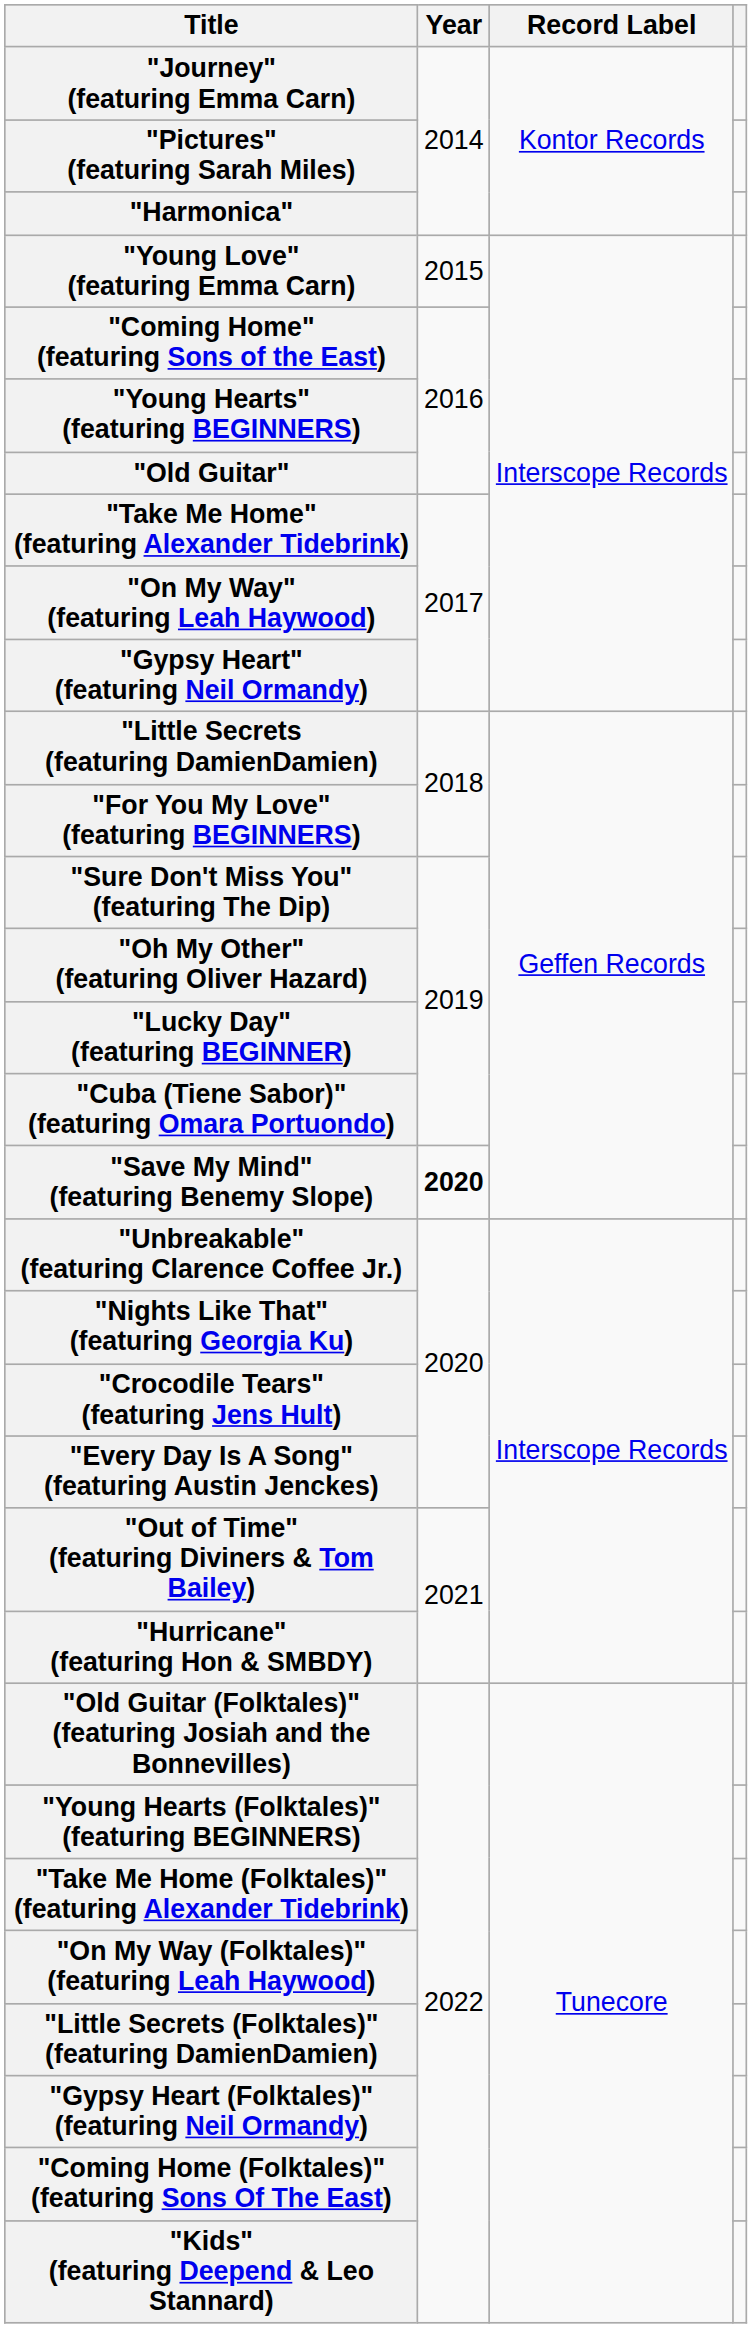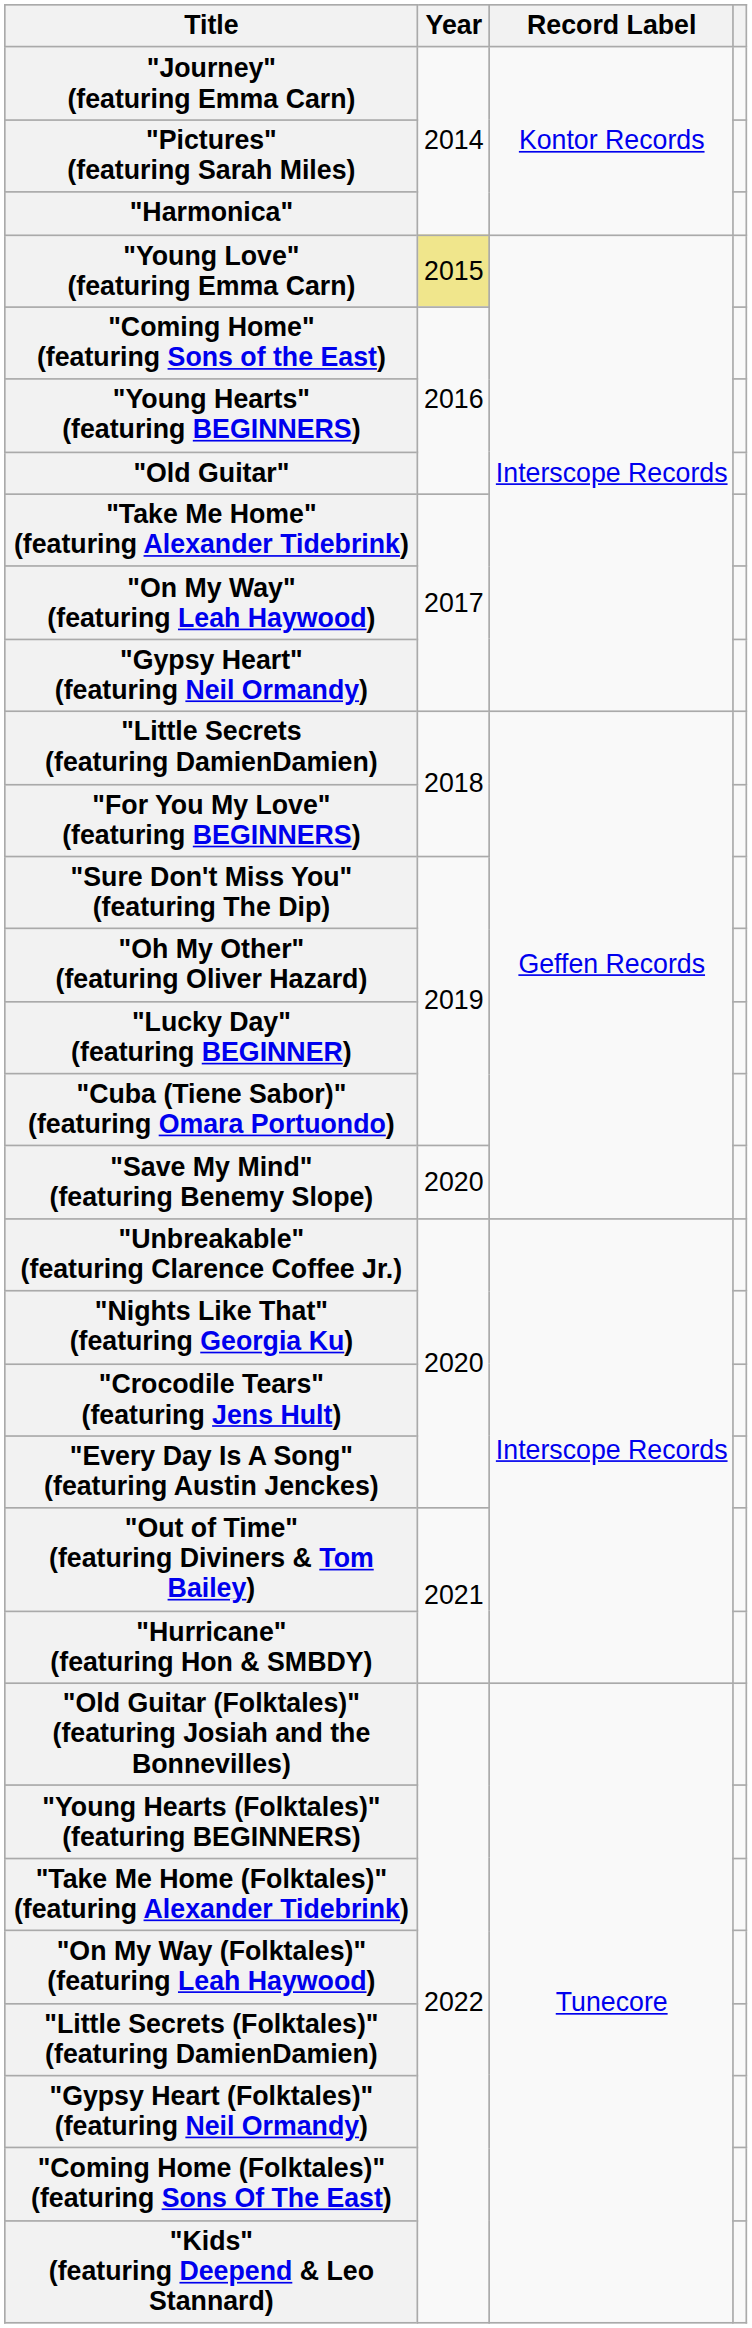(454, 270) no background -> (454, 270) khaki background
(454, 1181) bold -> (454, 1181) normal
